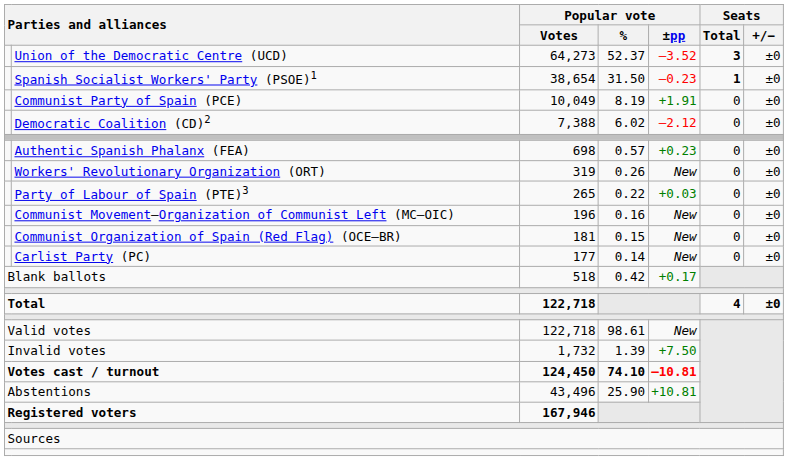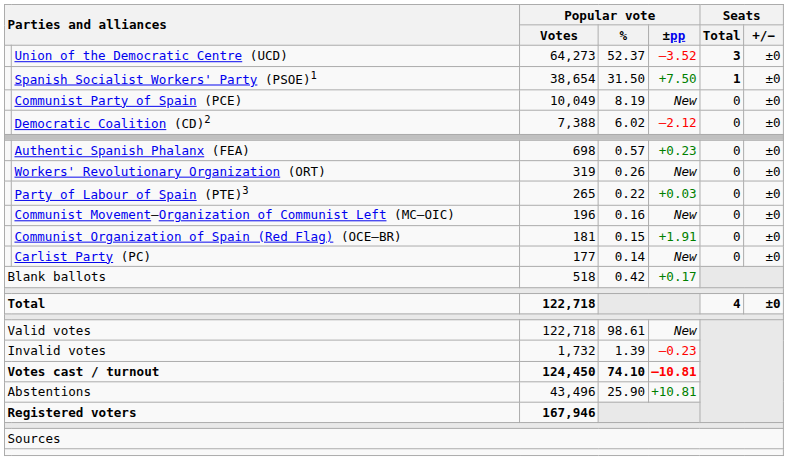(678, 78) –0.23 -> (678, 78) +7.50
(678, 100) +1.91 -> (685, 100) New
(685, 236) New -> (678, 236) +1.91
(678, 351) +7.50 -> (678, 351) –0.23
